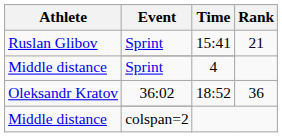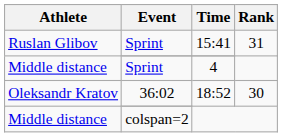(256, 43) 21 -> (256, 43) 31
(256, 93) 36 -> (256, 93) 30
